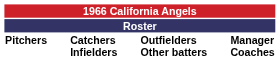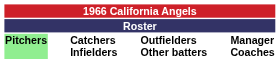(26, 40) no background -> (26, 40) lightgreen background
